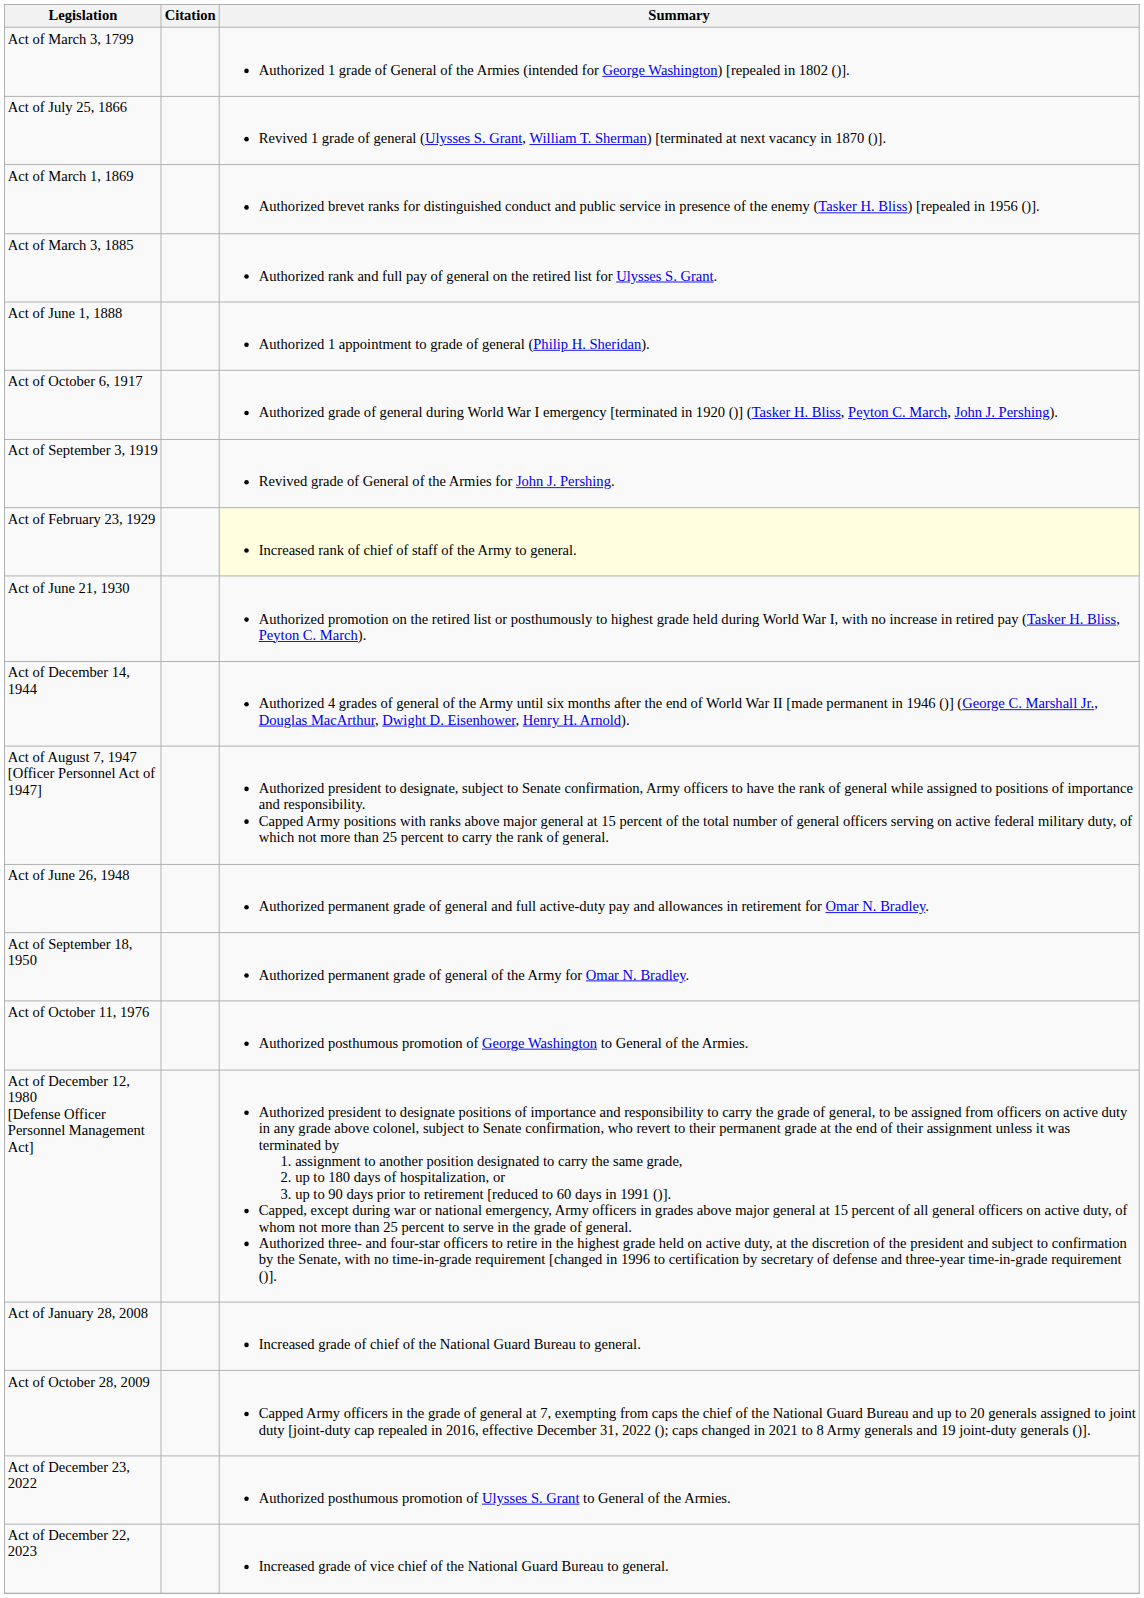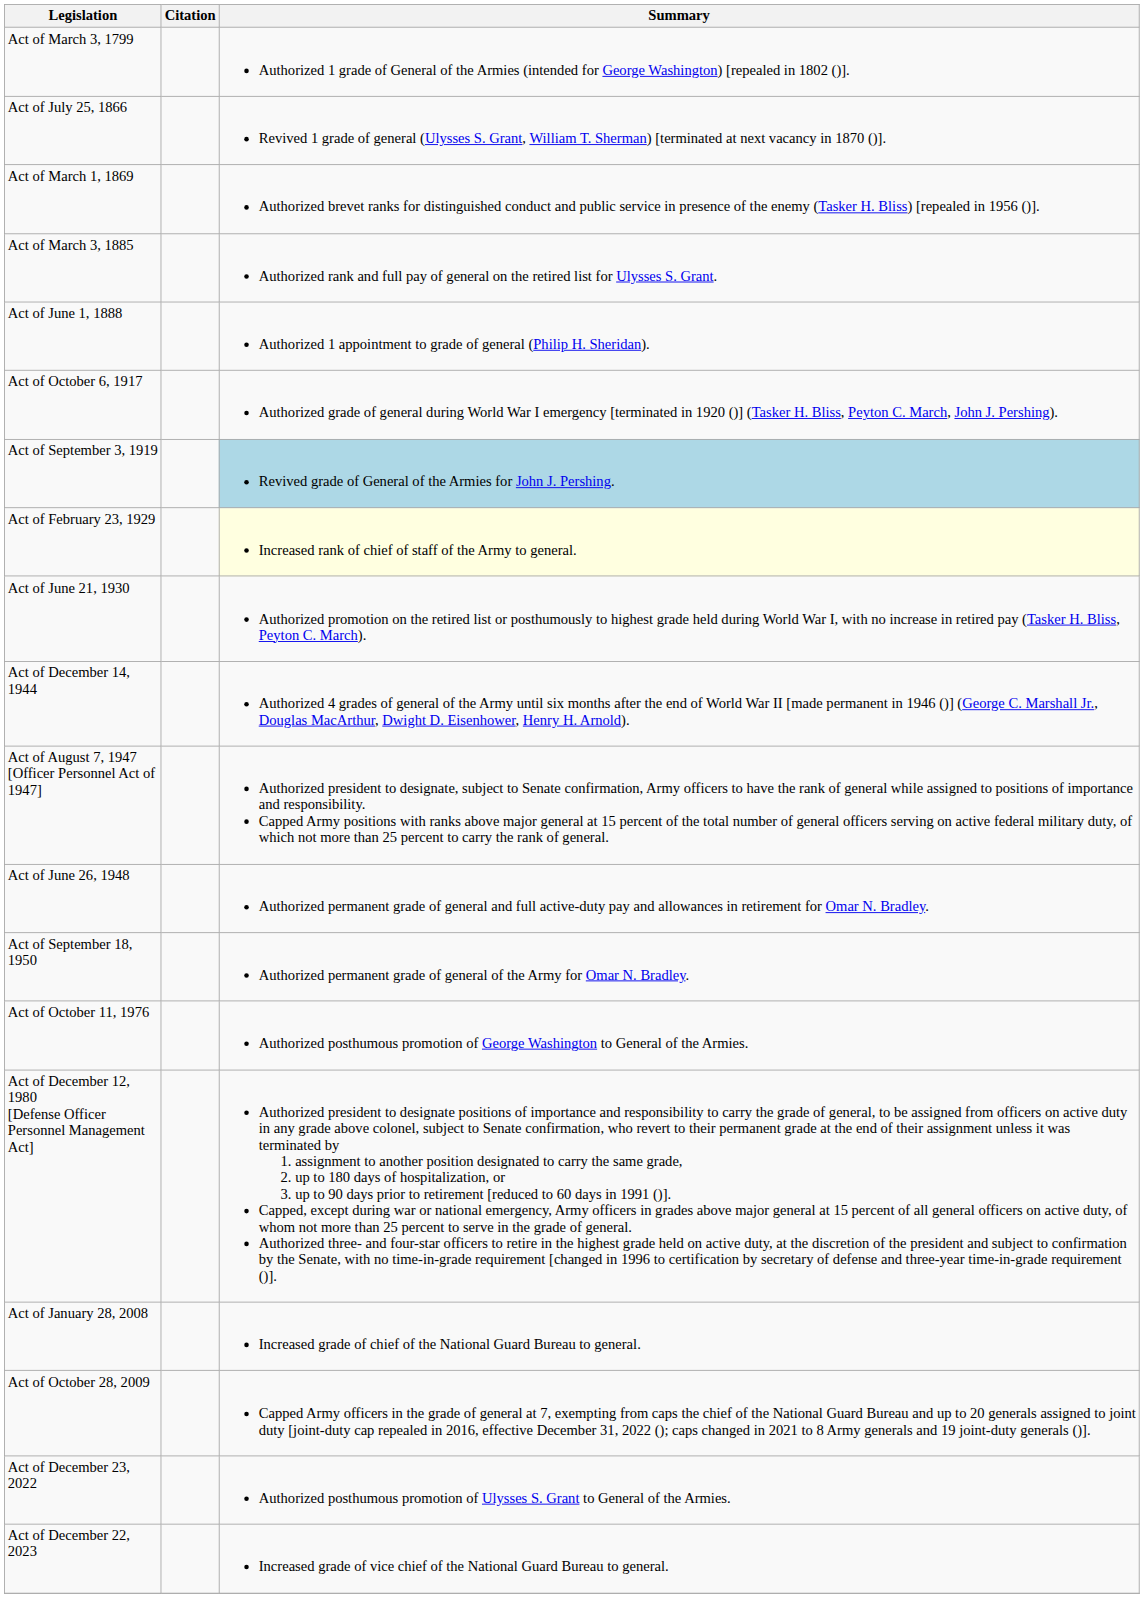(679, 482) no background -> (679, 482) lightblue background
